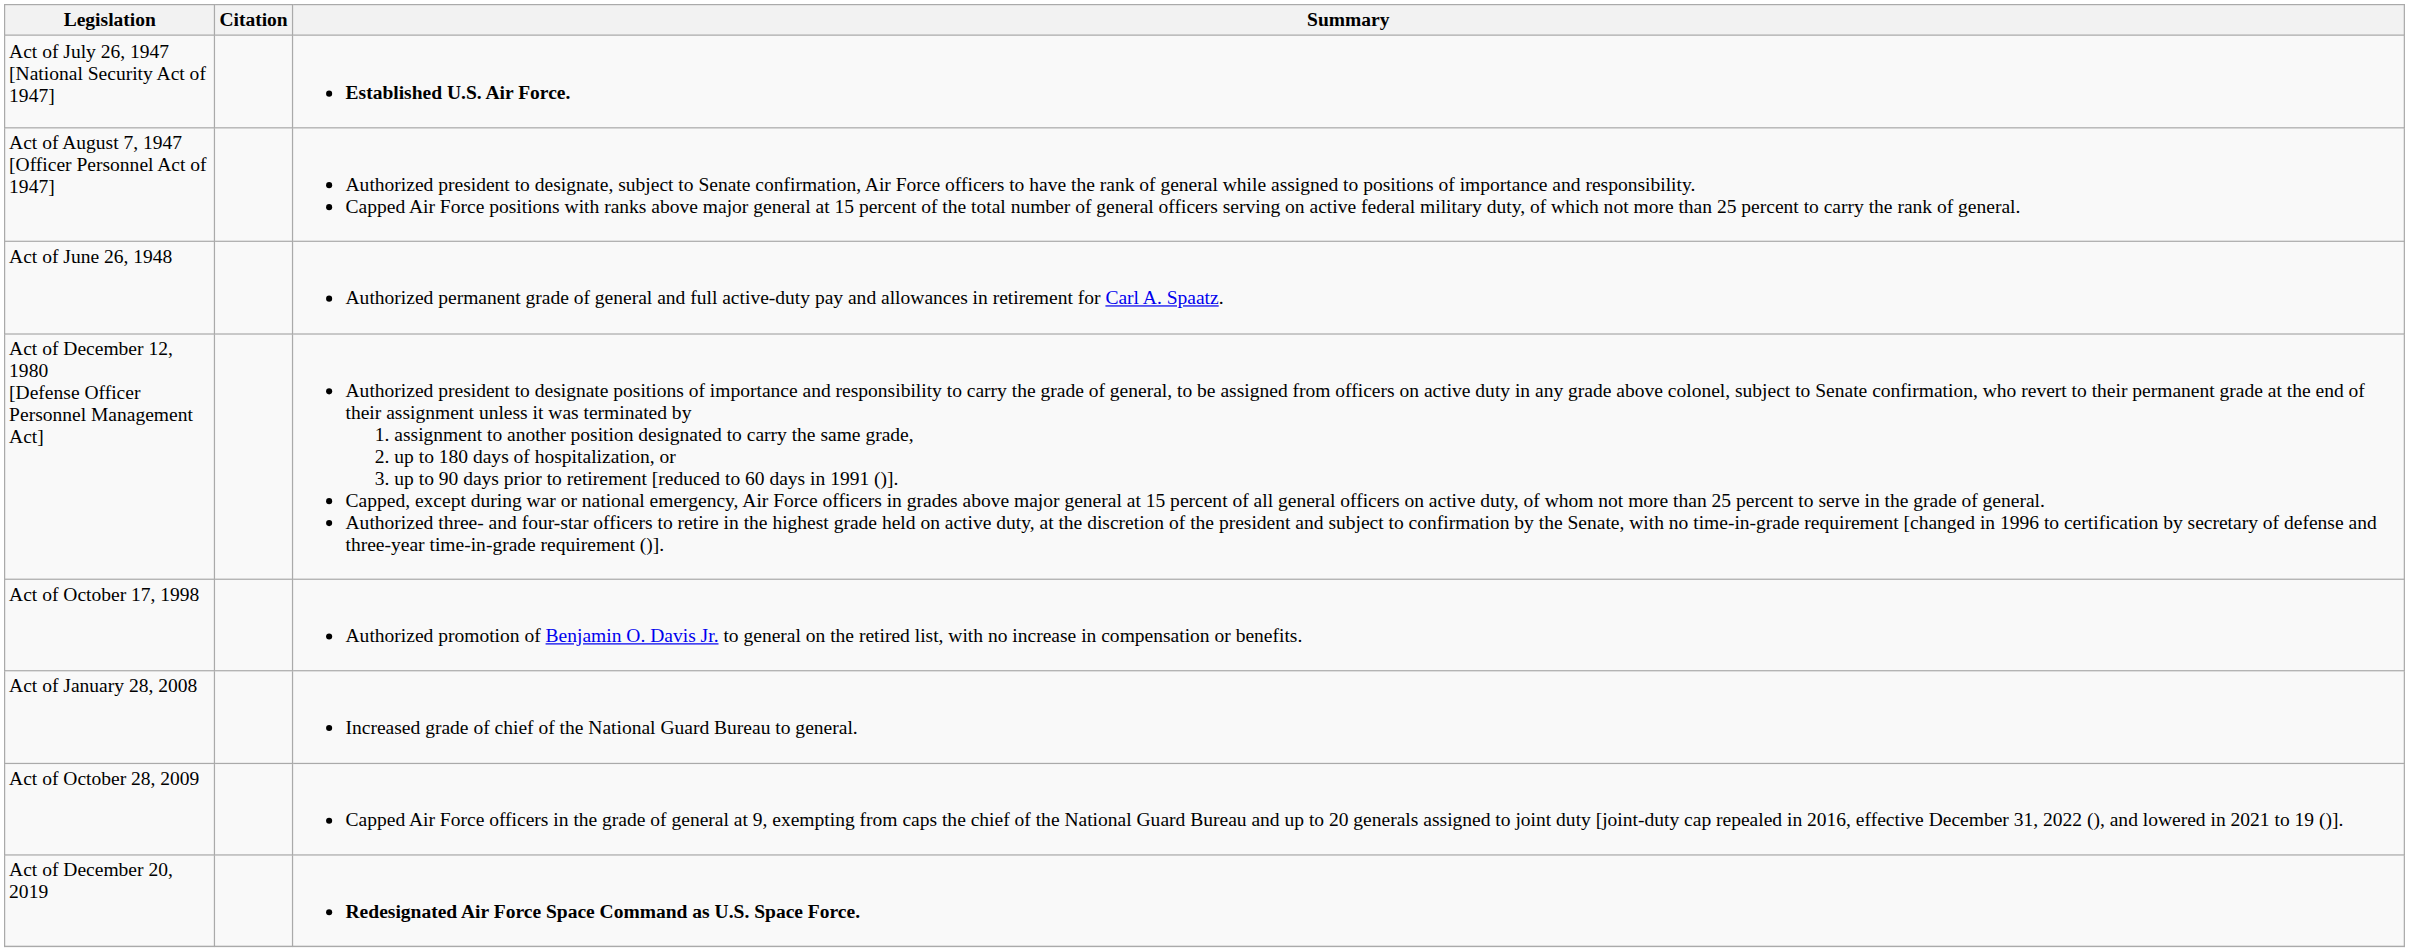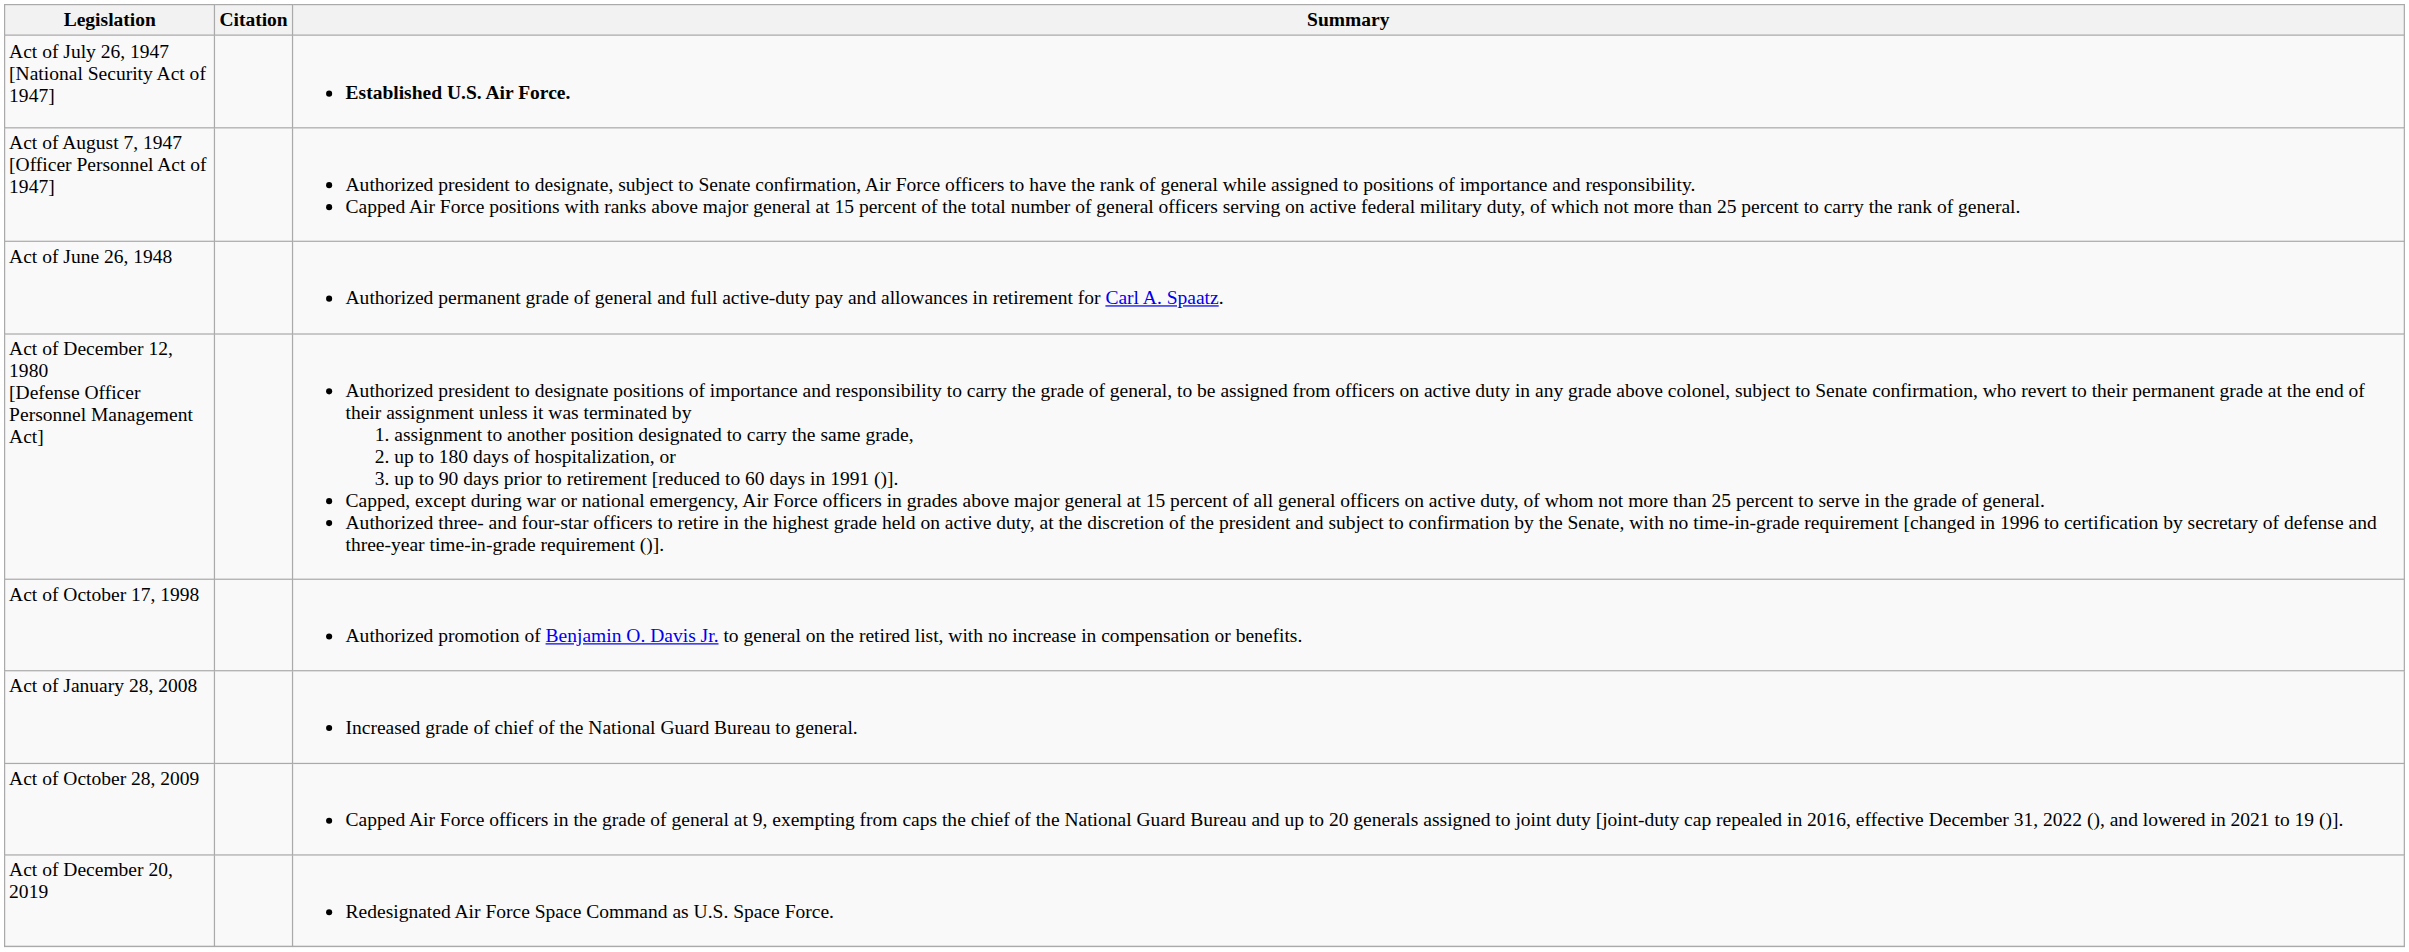(1348, 912) bold -> (1348, 912) normal
